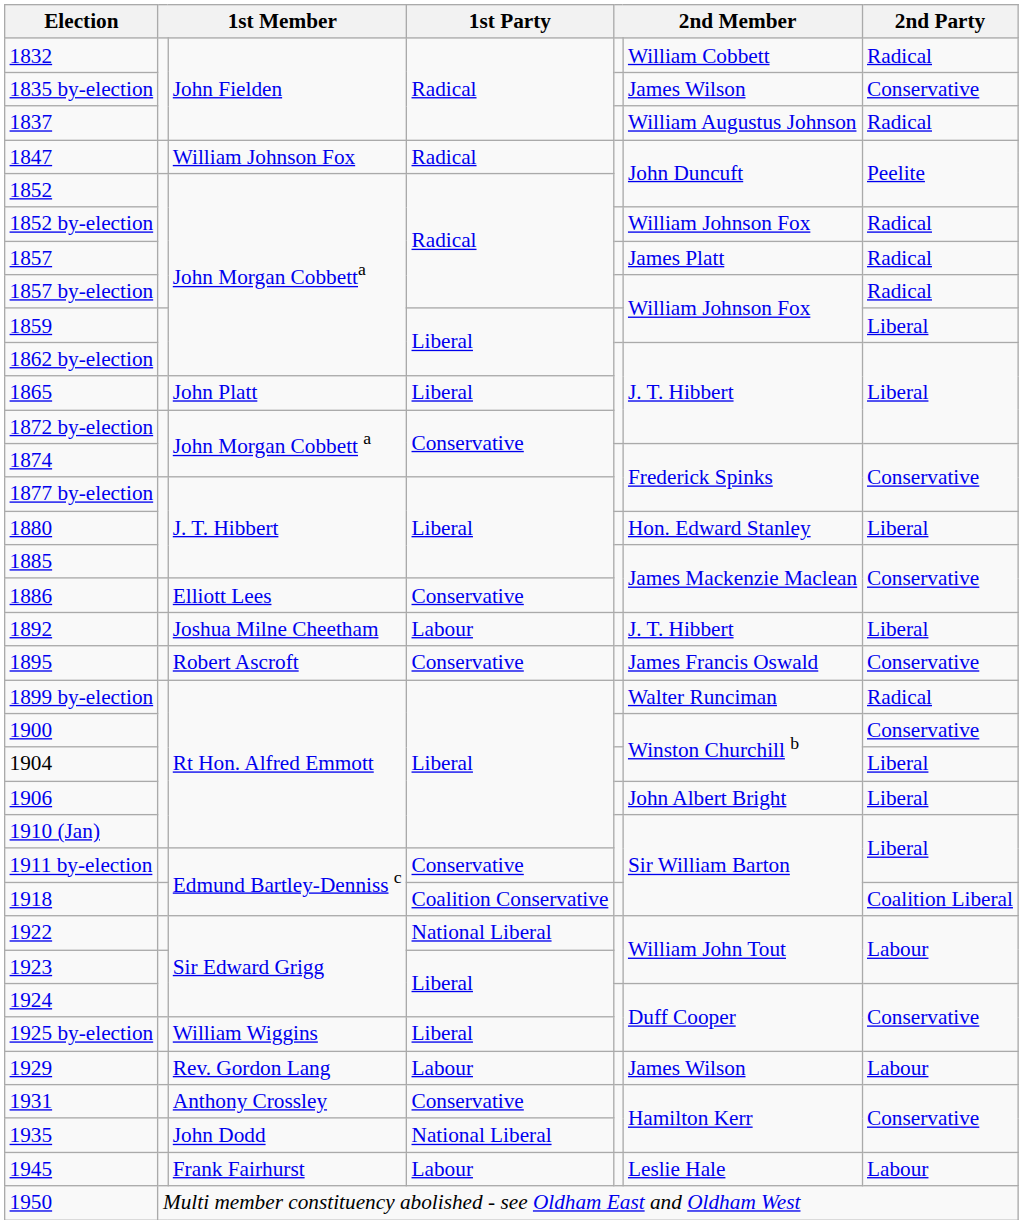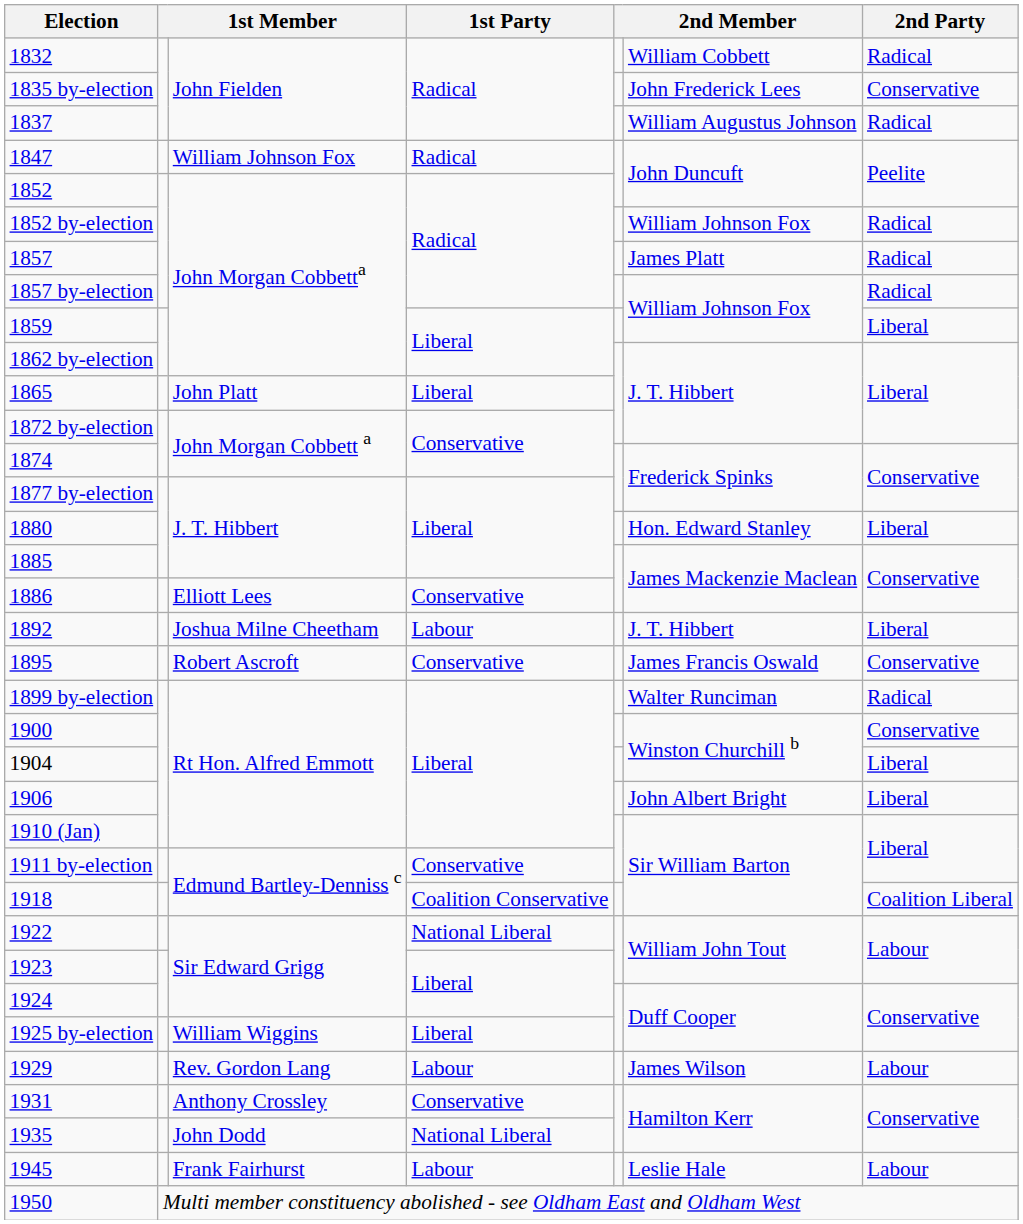(687, 88) James Wilson -> (714, 88) John Frederick Lees
